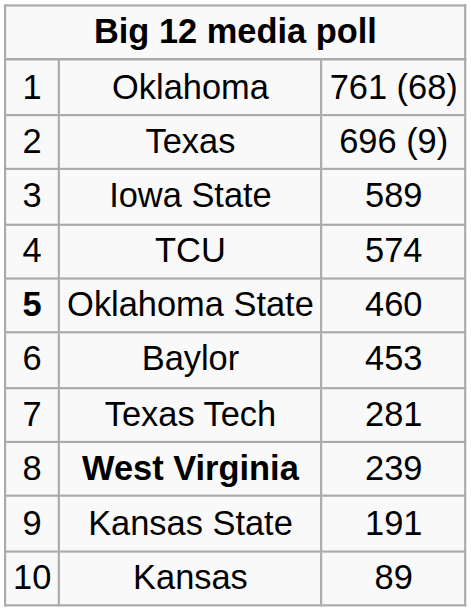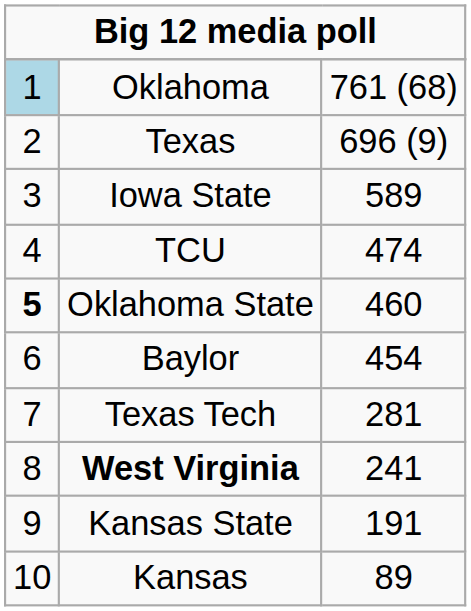(32, 86) no background -> (32, 86) lightblue background
(394, 250) 574 -> (394, 250) 474
(394, 359) 453 -> (394, 359) 454
(394, 468) 239 -> (394, 468) 241
